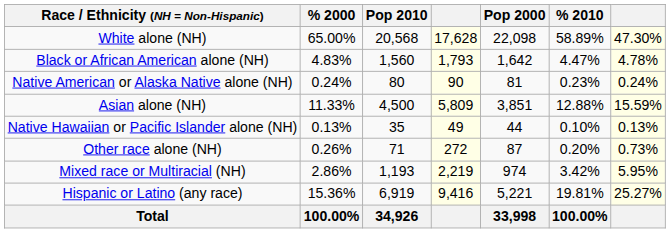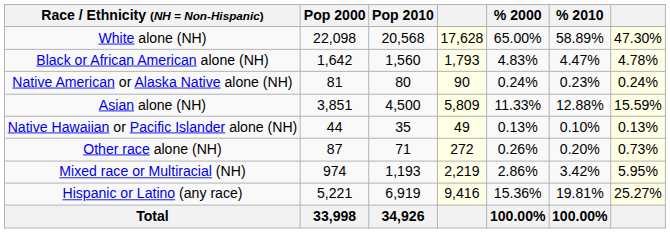columns swapped: (515, 15) <-> (332, 15)
